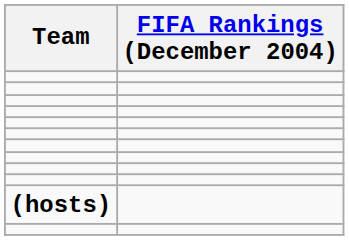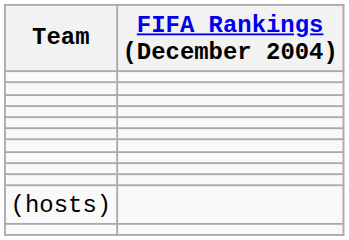(61, 205) bold -> (61, 205) normal
